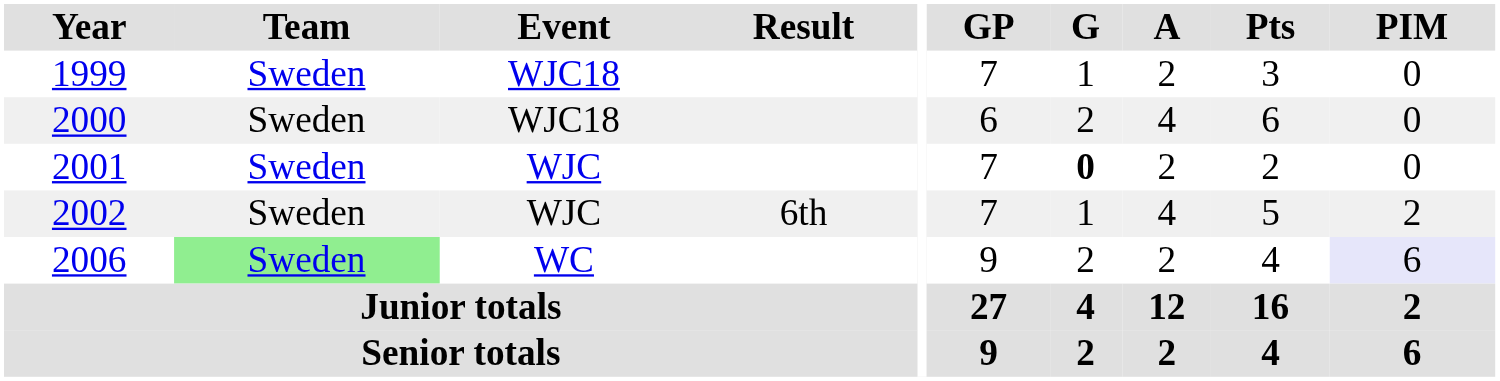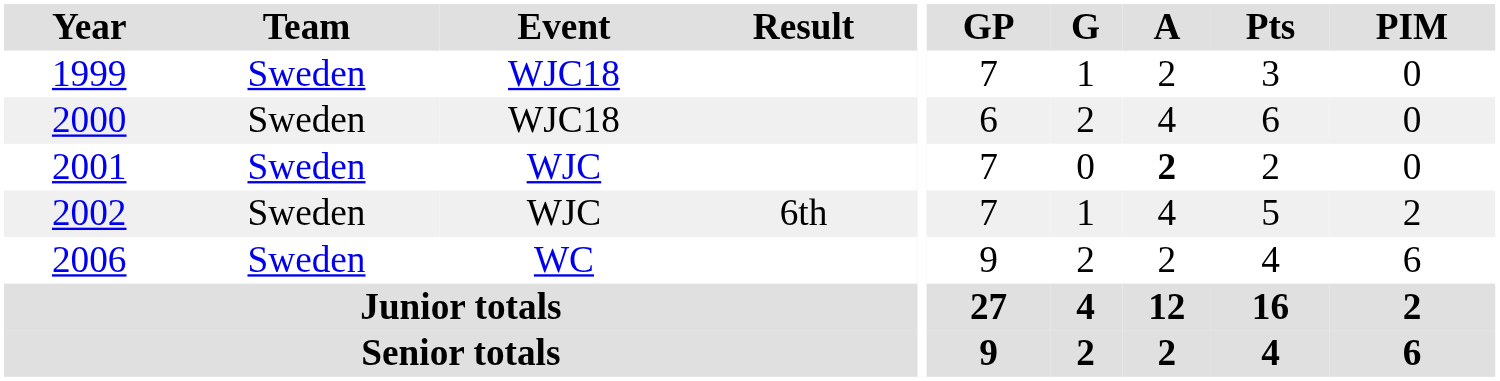(1085, 166) bold -> (1085, 166) normal
(1167, 166) normal -> (1167, 166) bold
(306, 259) lightgreen background -> (306, 259) no background
(1412, 259) lavender background -> (1412, 259) no background
